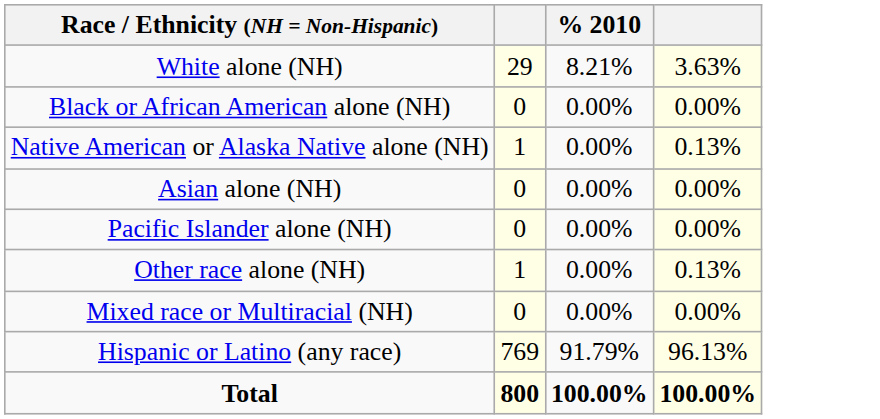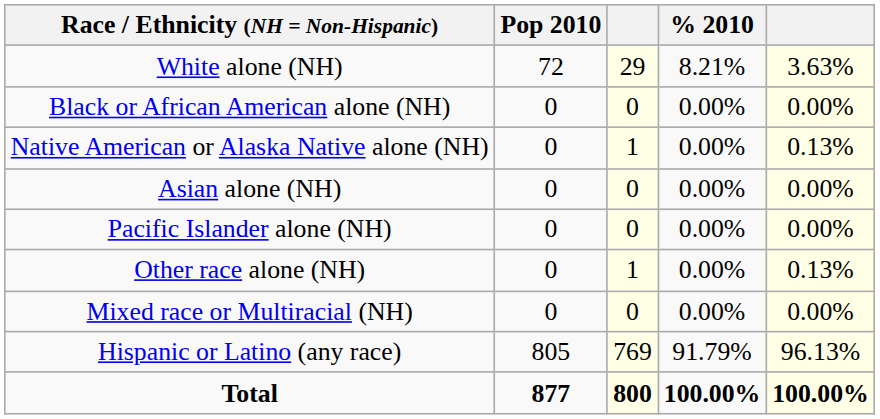+ column: (551, 24)
